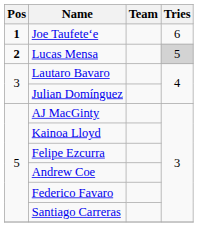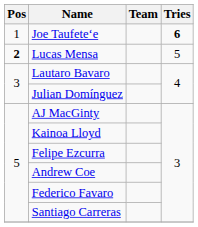(17, 34) bold -> (17, 34) normal
(177, 34) normal -> (177, 34) bold
(177, 53) lightgrey background -> (177, 53) no background
